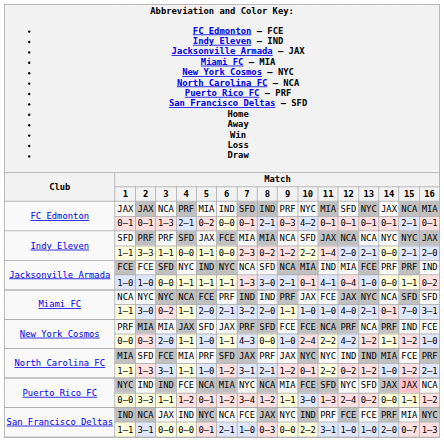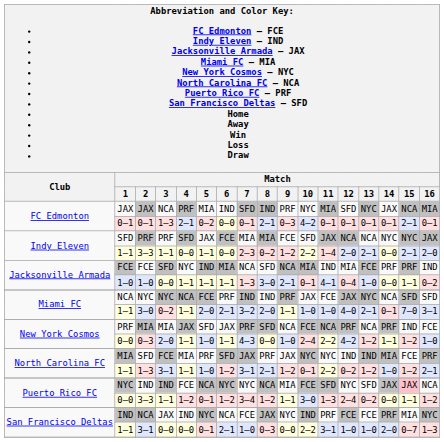(288, 238) NCA -> (288, 238) FCE
(227, 268) NYC -> (227, 268) MIA
(288, 327) FCE -> (288, 327) NCA
(227, 386) MIA -> (227, 386) NYC
